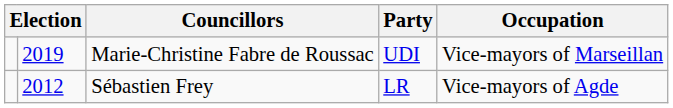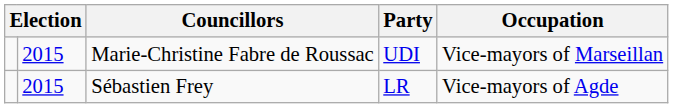(43, 53) 2019 -> (43, 53) 2015
(43, 86) 2012 -> (43, 86) 2015
